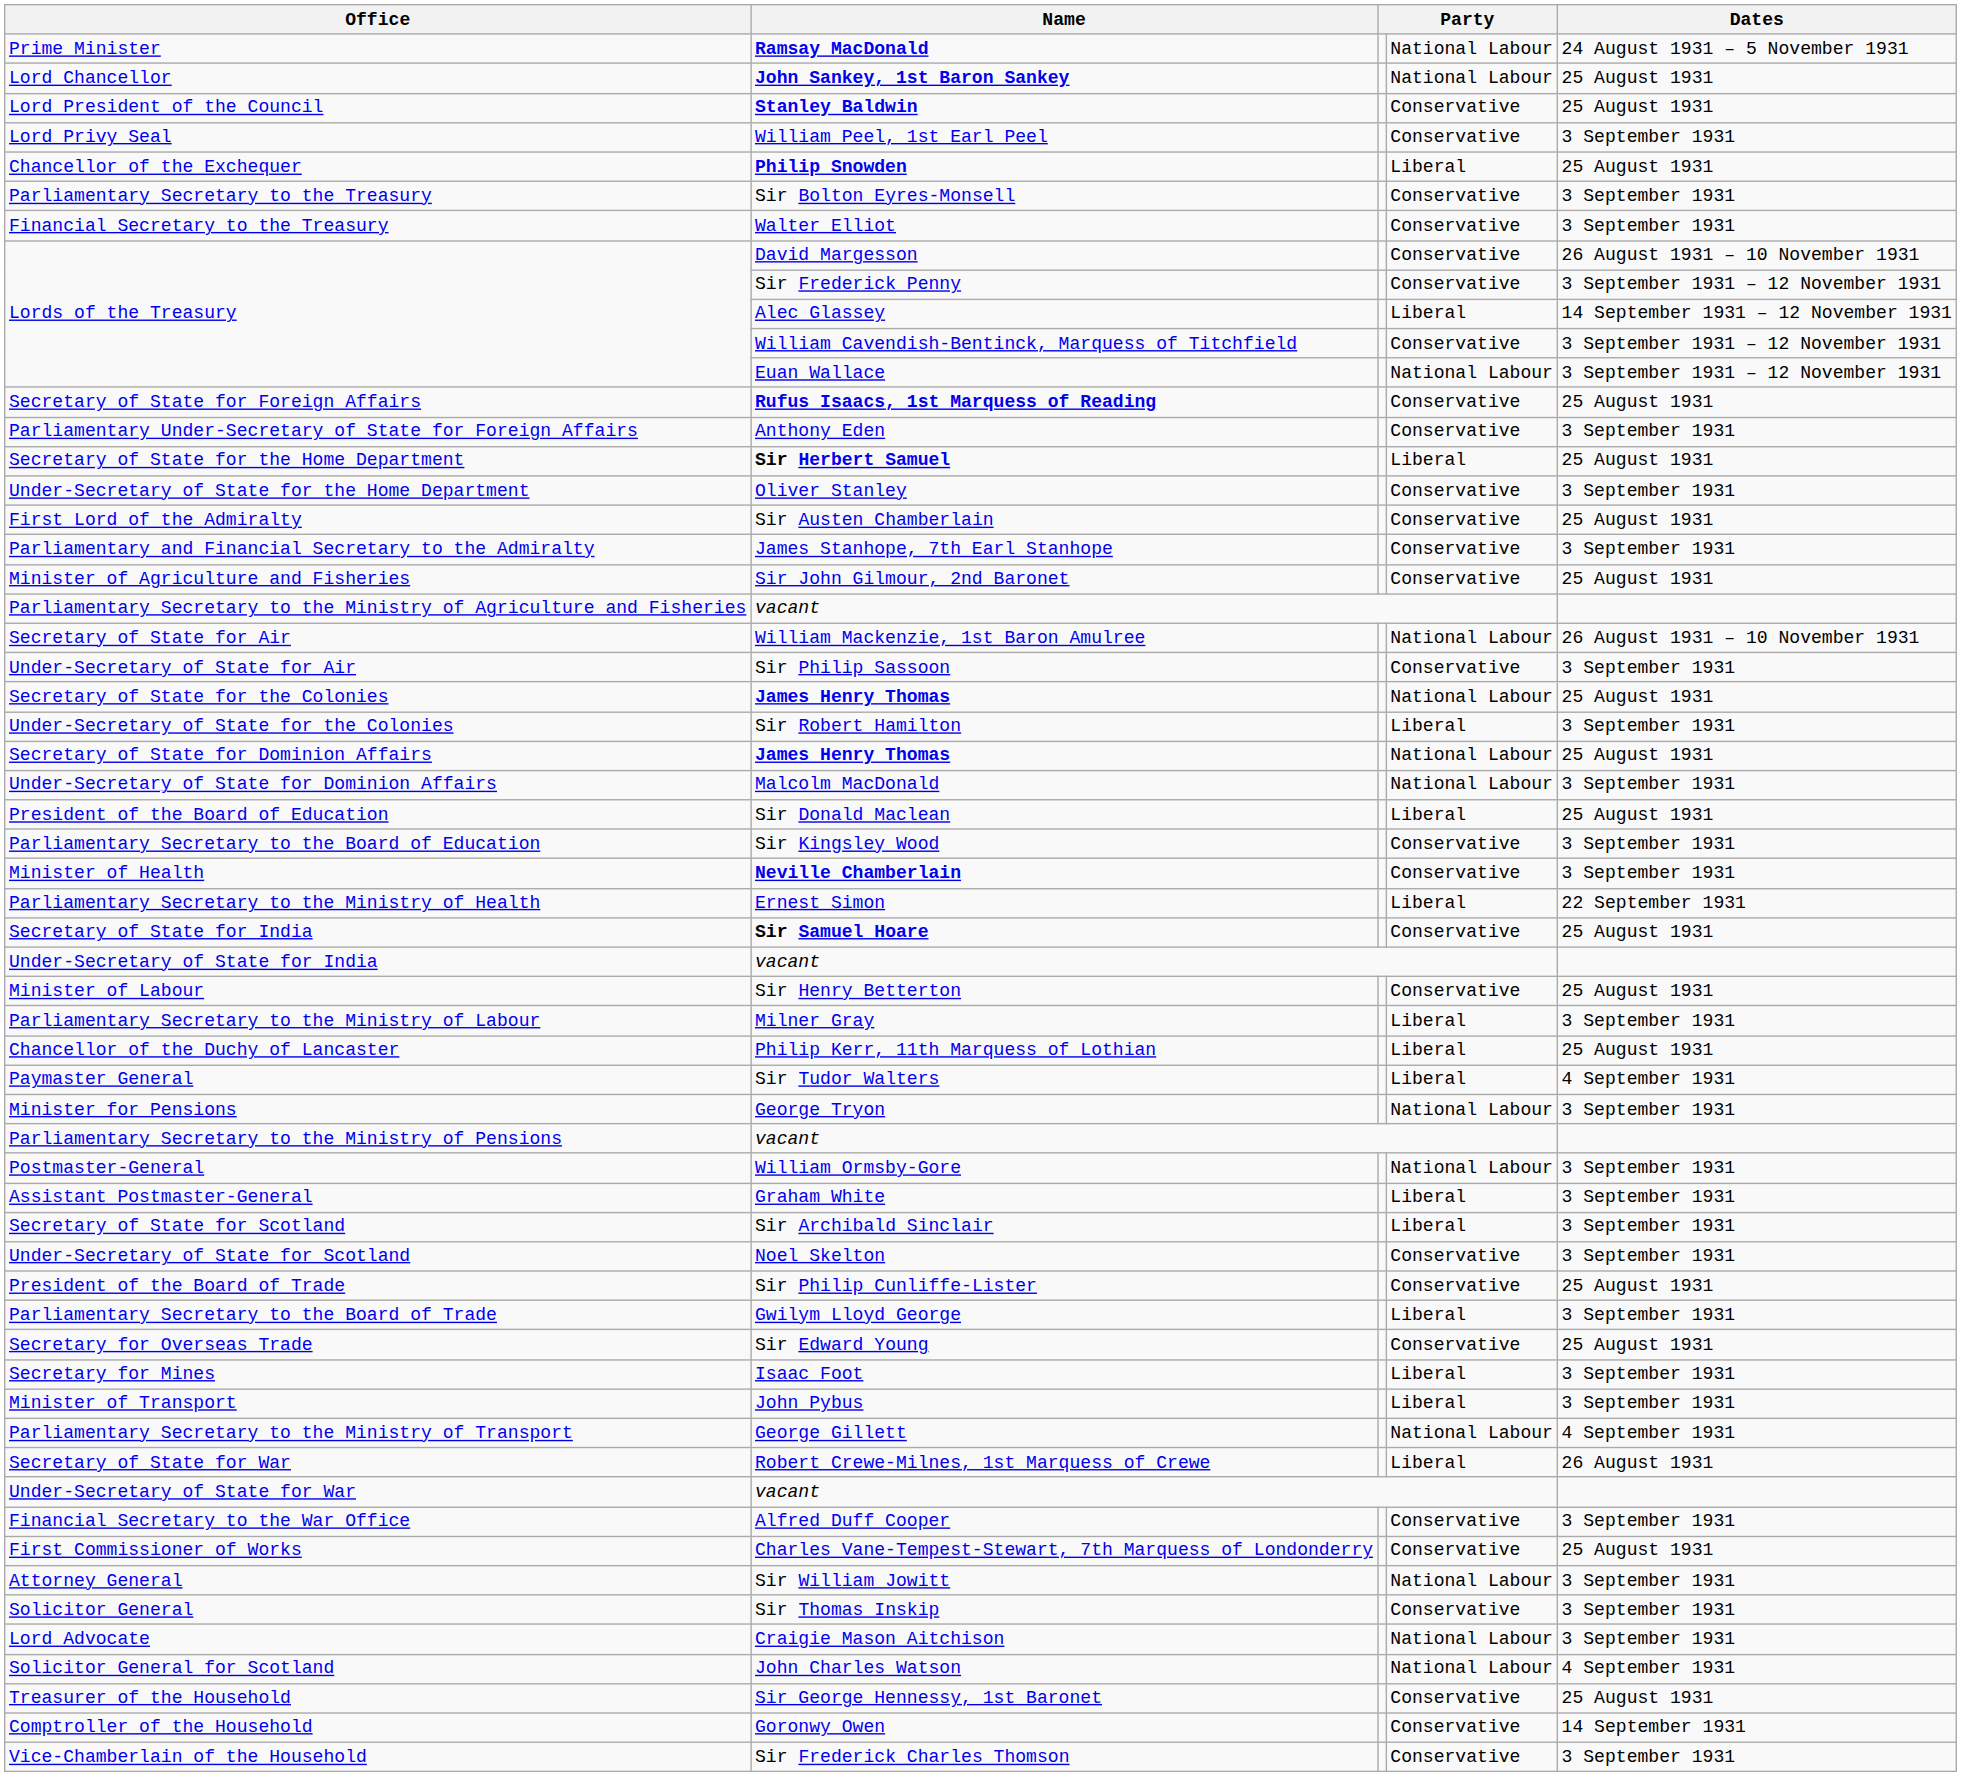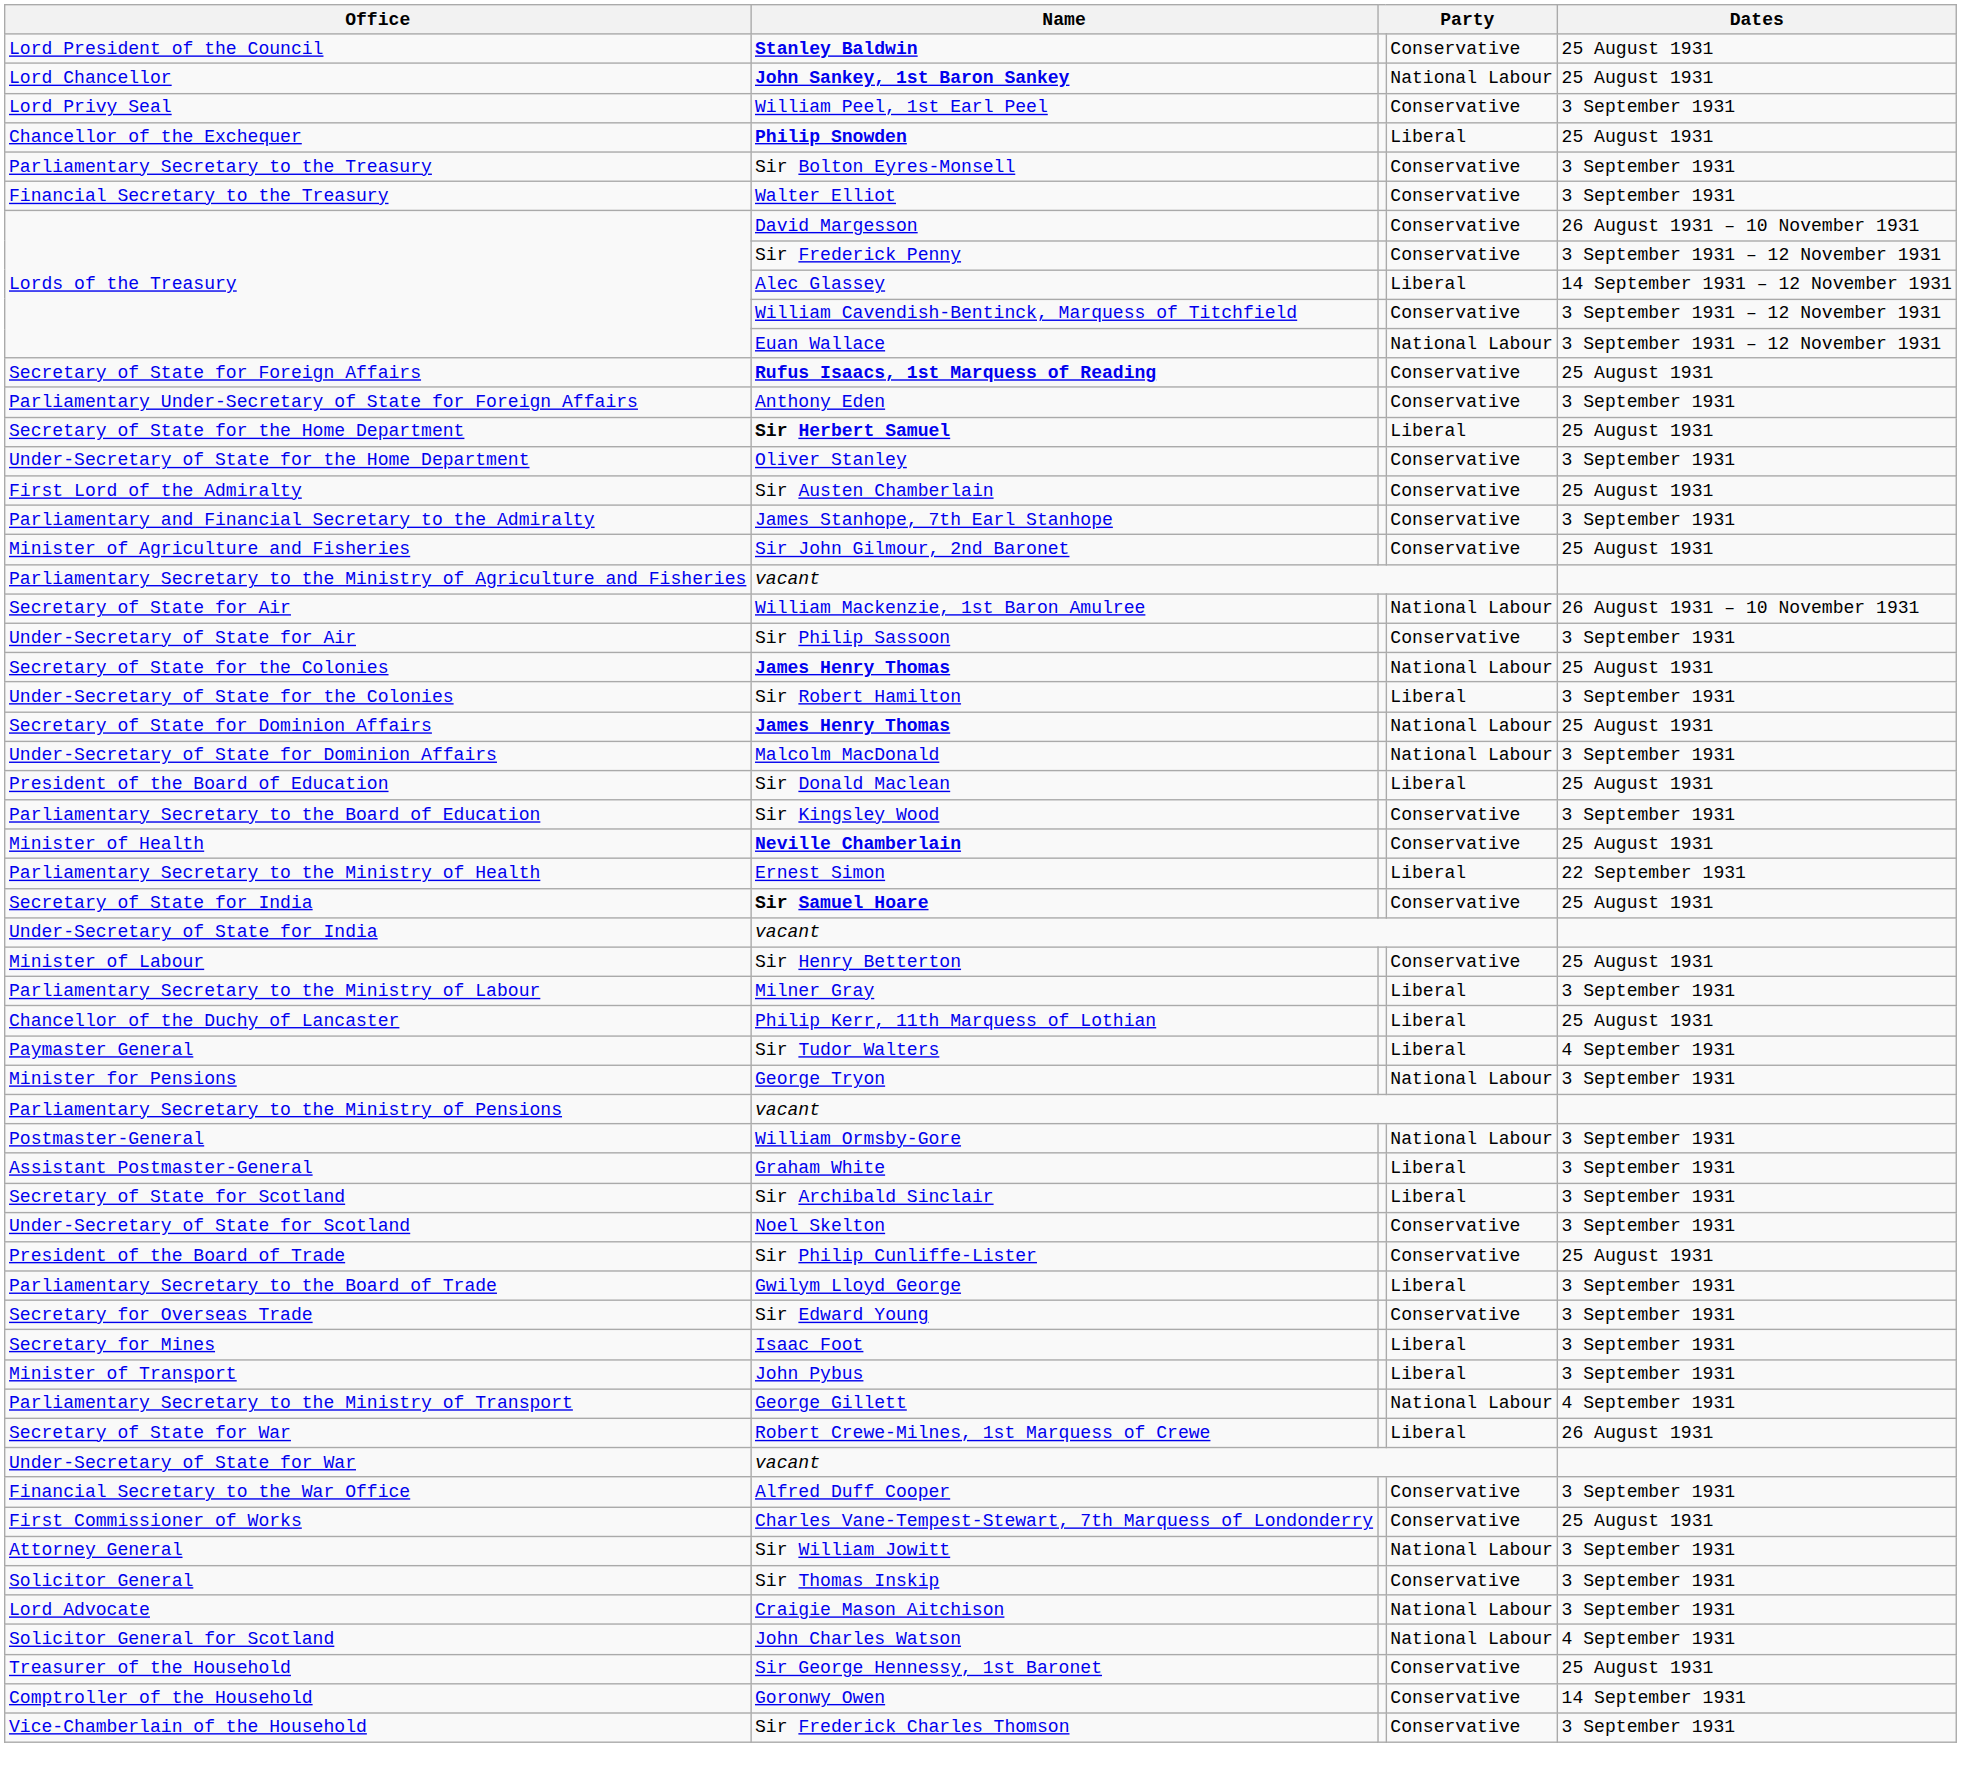- row: (85, 49)
rows swapped: (90, 78) <-> (166, 108)
(1648, 873) 3 September 1931 -> (1637, 844) 25 August 1931
(1637, 1345) 25 August 1931 -> (1648, 1315) 3 September 1931
